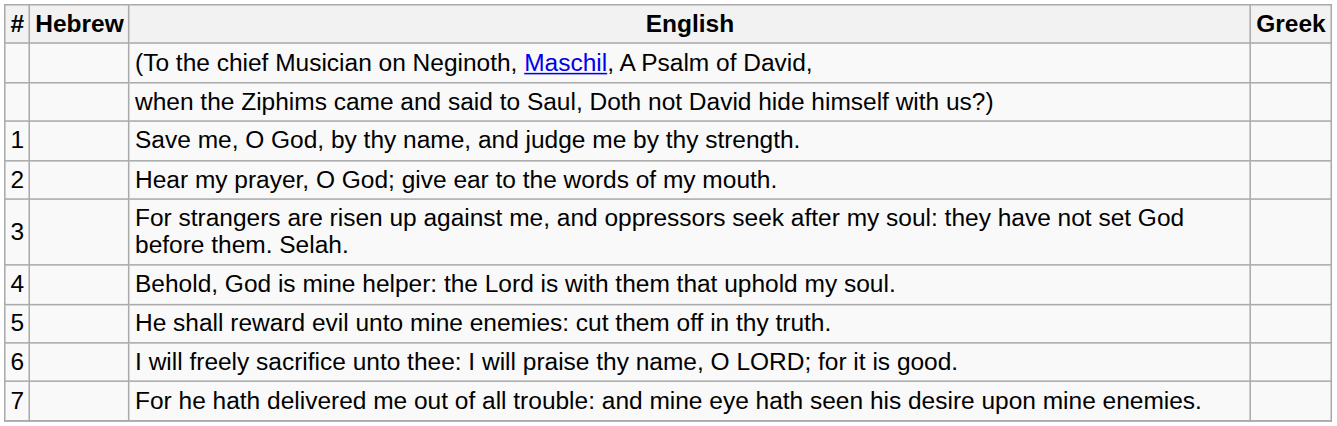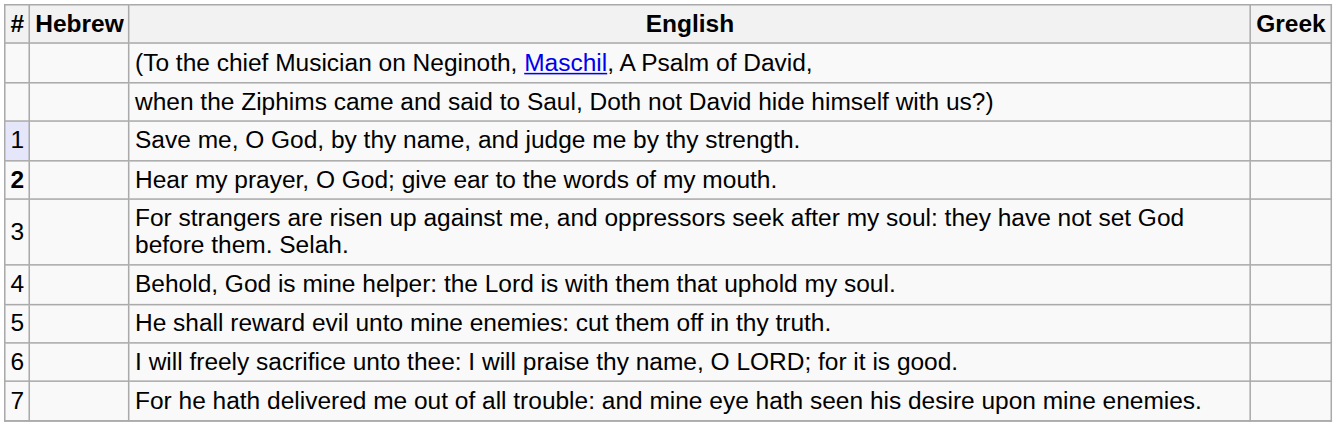(17, 140) no background -> (17, 140) lavender background
(17, 179) normal -> (17, 179) bold
